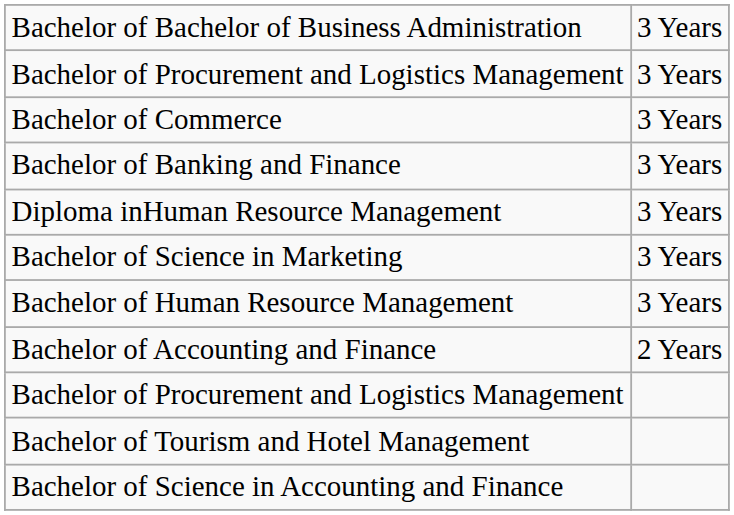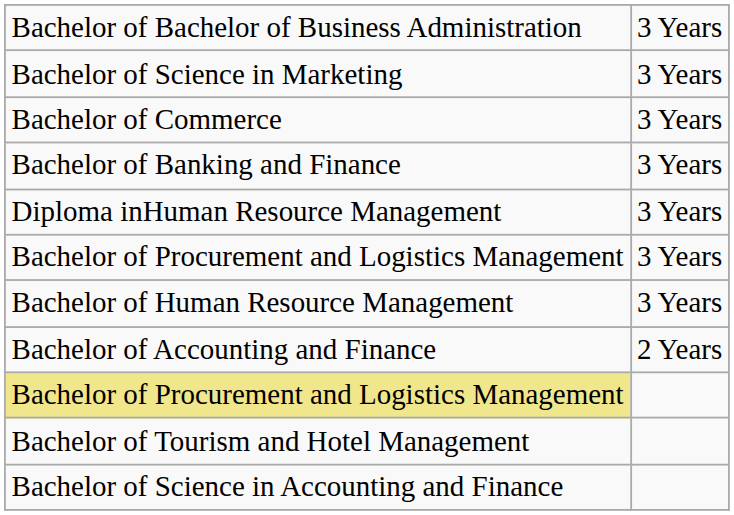(318, 73) Bachelor of Procurement and Logistics Management -> (207, 73) Bachelor of Science in Marketing
(207, 257) Bachelor of Science in Marketing -> (318, 257) Bachelor of Procurement and Logistics Management
(318, 394) no background -> (318, 394) khaki background
